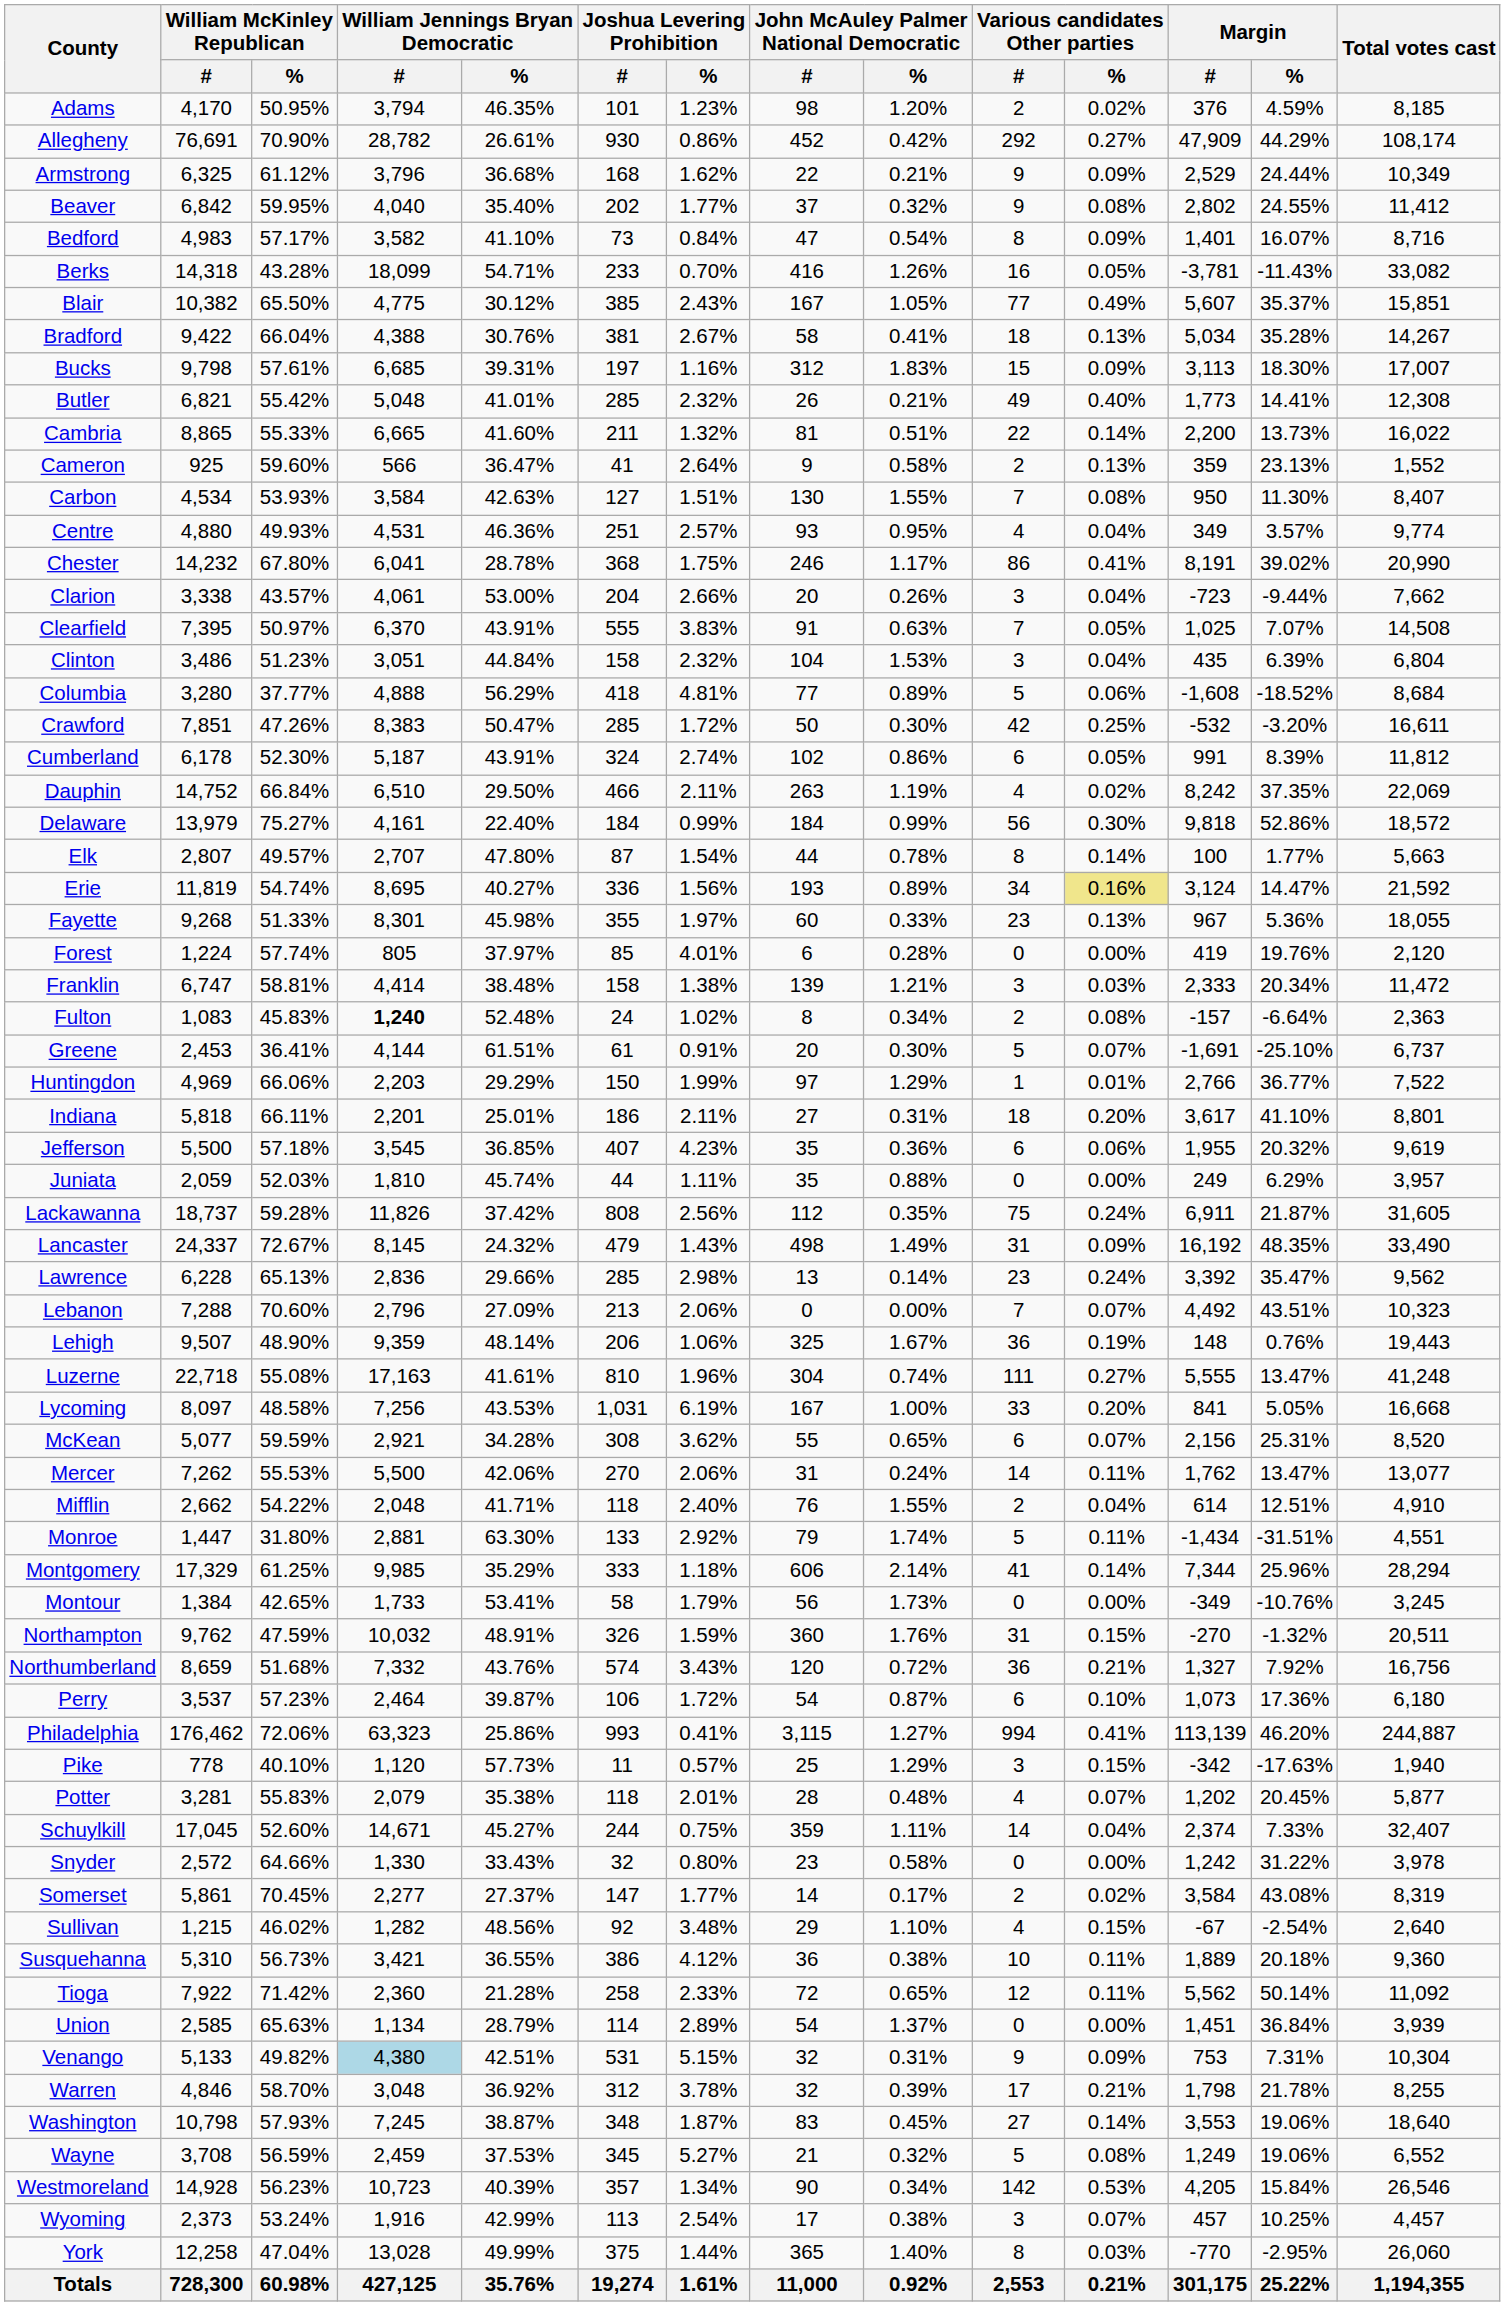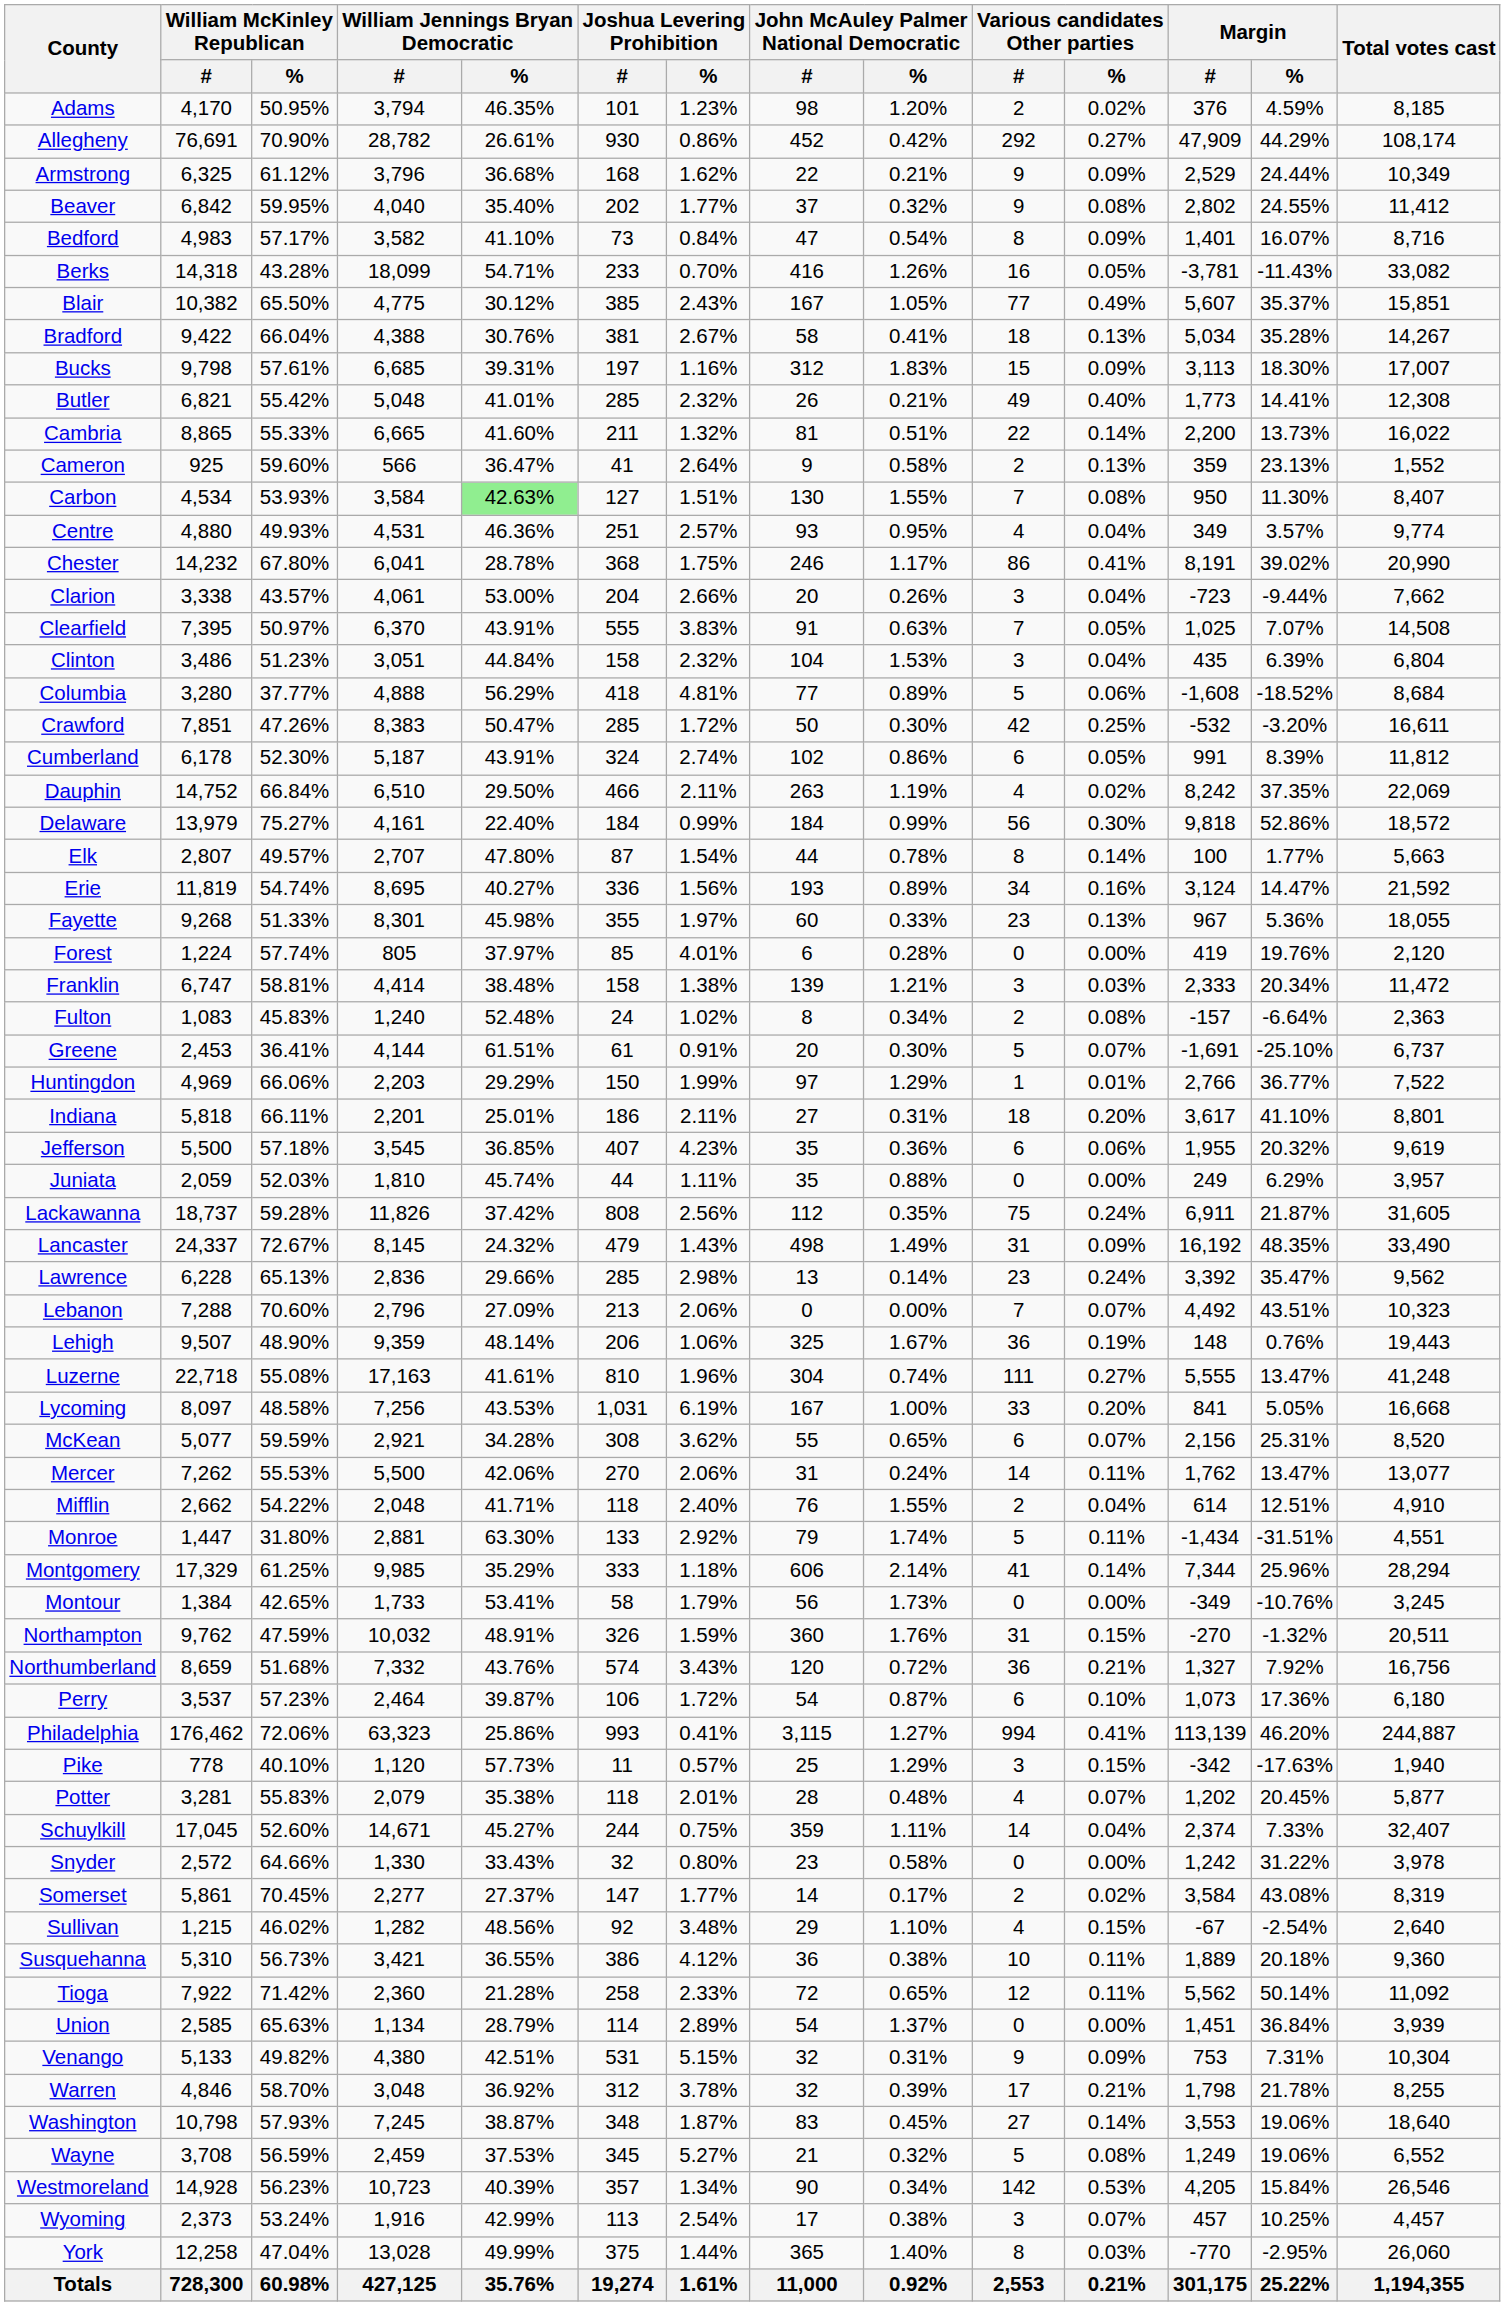(519, 498) no background -> (519, 498) lightgreen background
(1117, 888) khaki background -> (1117, 888) no background
(399, 1018) bold -> (399, 1018) normal
(399, 2057) lightblue background -> (399, 2057) no background
